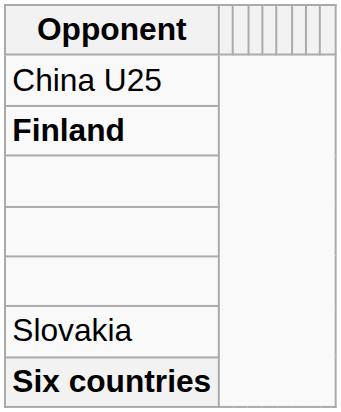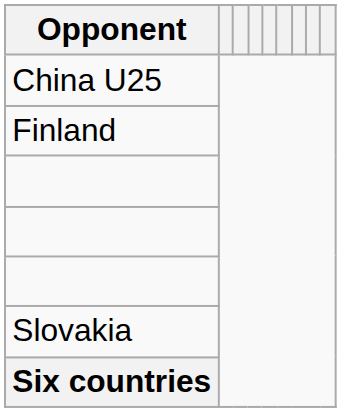(69, 130) bold -> (64, 130) normal
